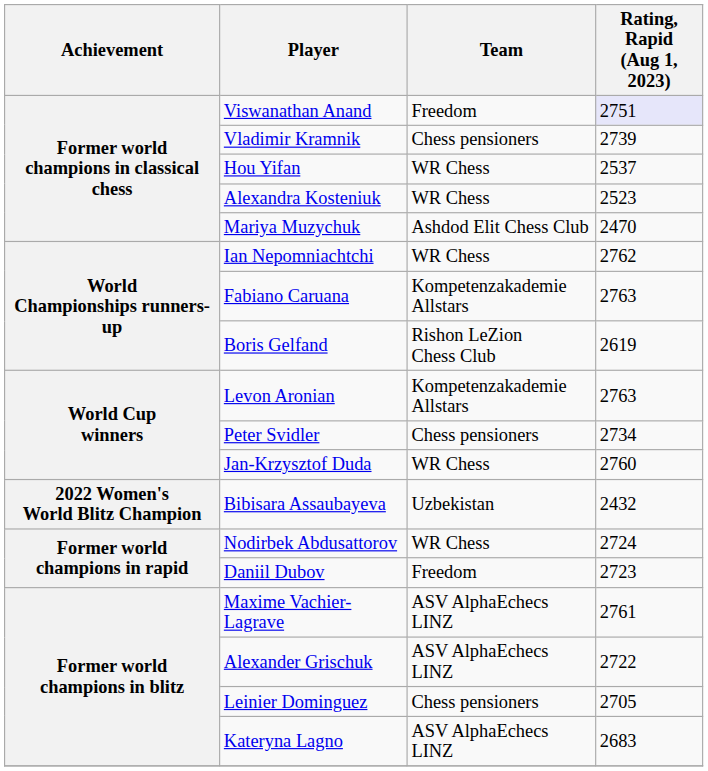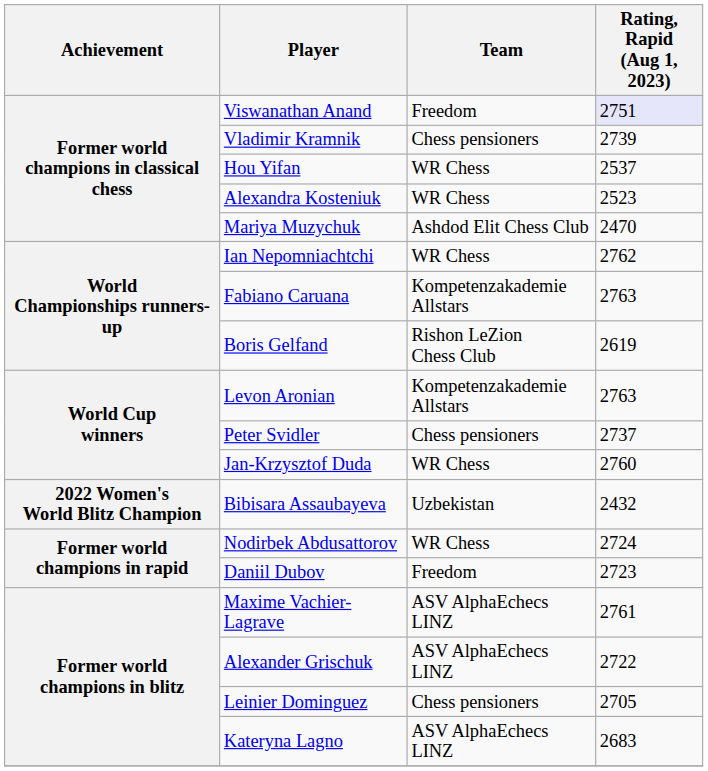(618, 435) 2734 -> (618, 435) 2737
